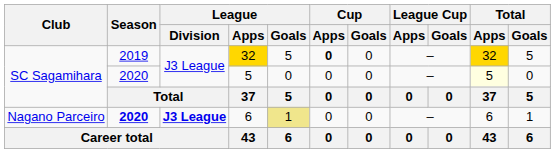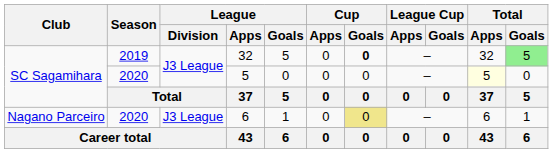(248, 55) gold background -> (245, 55) no background
(329, 55) bold -> (326, 55) normal
(369, 55) normal -> (366, 55) bold
(489, 55) gold background -> (487, 55) no background
(530, 55) no background -> (527, 55) lightgreen background
(134, 117) bold -> (134, 117) normal
(194, 117) bold -> (193, 117) normal
(288, 117) khaki background -> (286, 117) no background
(369, 117) no background -> (366, 117) khaki background
